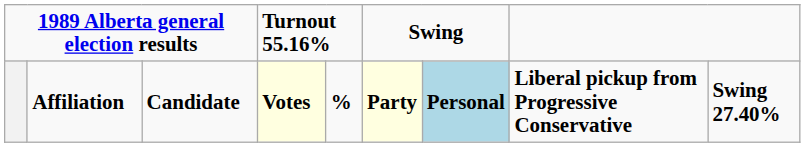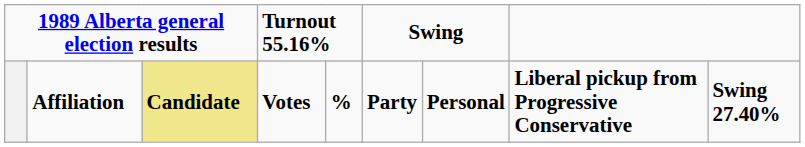(193, 101) no background -> (193, 101) khaki background
(286, 101) lightyellow background -> (286, 101) no background
(392, 101) lightyellow background -> (392, 101) no background
(466, 101) lightblue background -> (466, 101) no background
